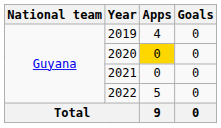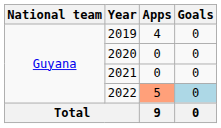(157, 54) gold background -> (157, 54) no background
(157, 93) no background -> (157, 93) lightsalmon background
(196, 93) no background -> (196, 93) lightblue background
